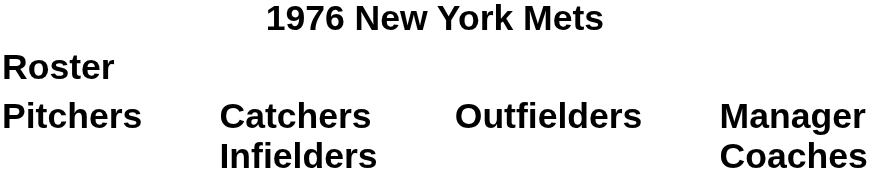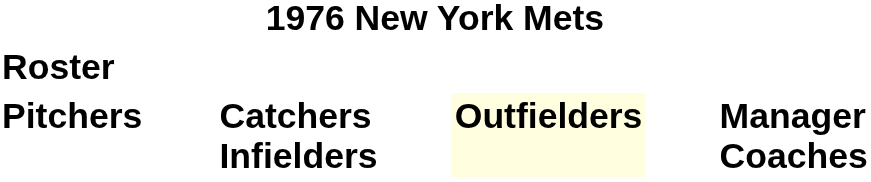(549, 115) no background -> (549, 115) lightyellow background
